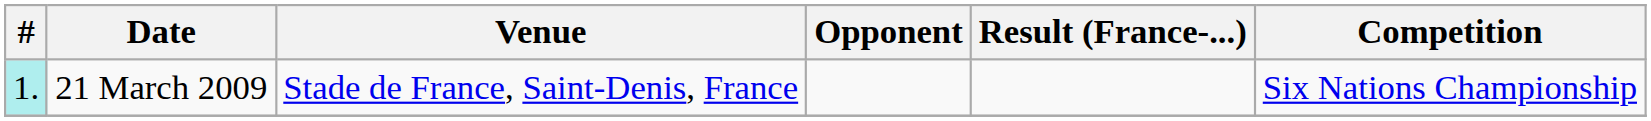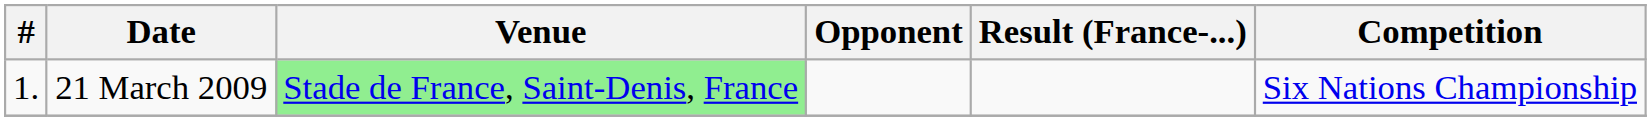(26, 87) paleturquoise background -> (26, 87) no background
(541, 87) no background -> (541, 87) lightgreen background
